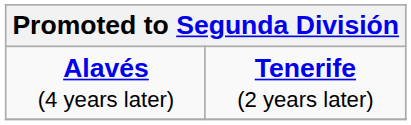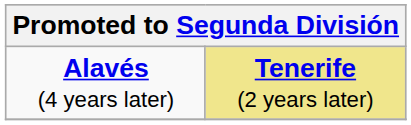(305, 82) no background -> (305, 82) khaki background
